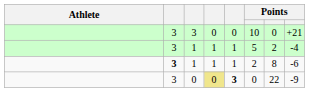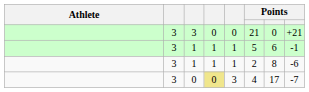(254, 32) 10 -> (254, 32) 21
(274, 48) 2 -> (274, 48) 6
(294, 48) -4 -> (294, 48) -1
(174, 64) bold -> (174, 64) normal
(234, 79) bold -> (234, 79) normal
(254, 79) 0 -> (254, 79) 4
(274, 79) 22 -> (274, 79) 17
(294, 79) -9 -> (294, 79) -7
